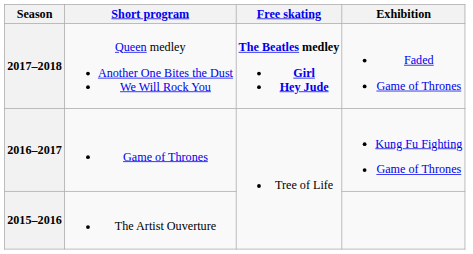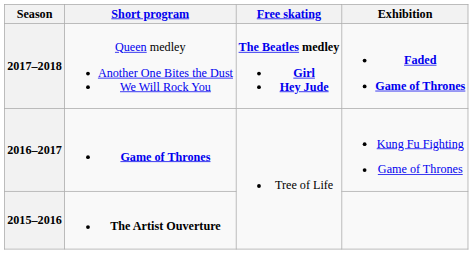(404, 73) normal -> (405, 73) bold
(150, 157) normal -> (150, 157) bold
(150, 227) normal -> (150, 227) bold
